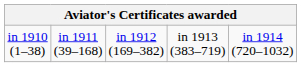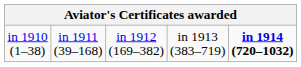(262, 43) normal -> (262, 43) bold
